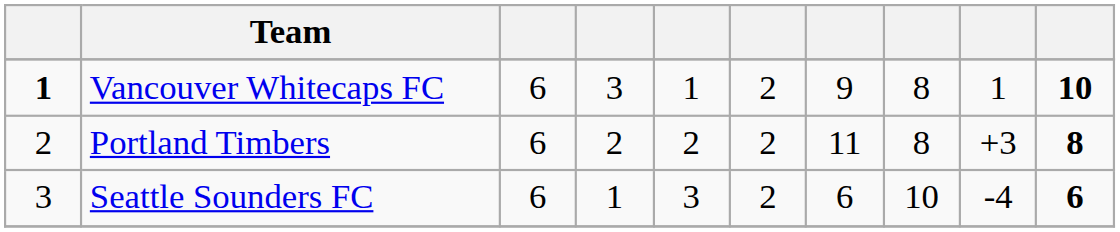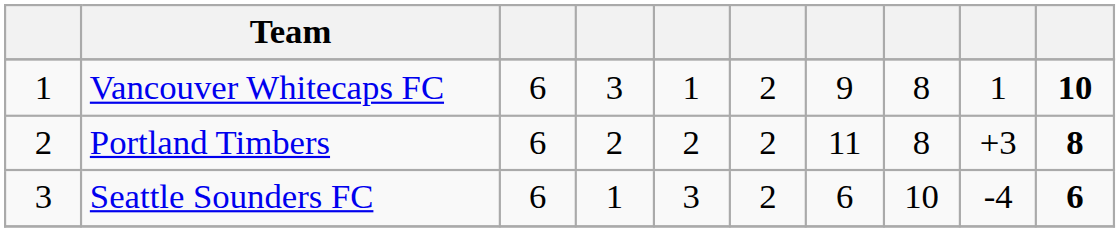(43, 87) bold -> (43, 87) normal
